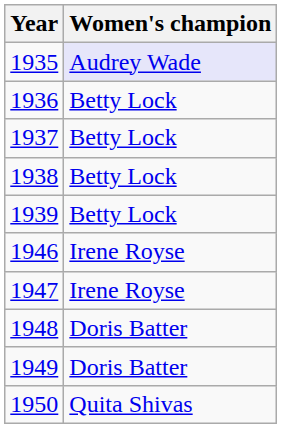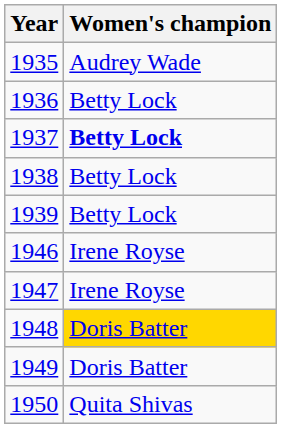(135, 61) lavender background -> (135, 61) no background
(123, 137) normal -> (126, 137) bold
(128, 328) no background -> (128, 328) gold background
